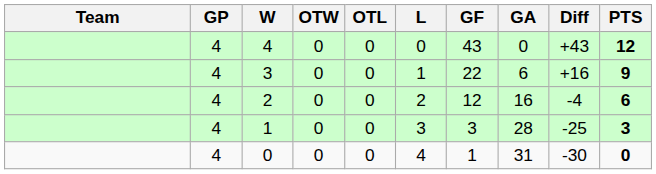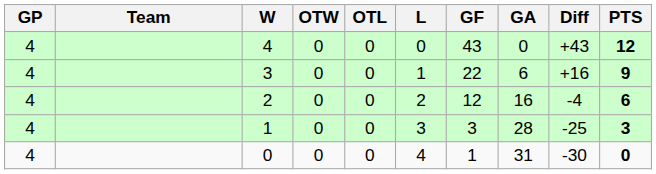columns swapped: (98, 18) <-> (216, 18)
